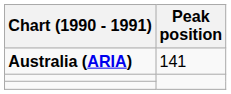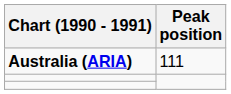(173, 61) 141 -> (172, 61) 111
